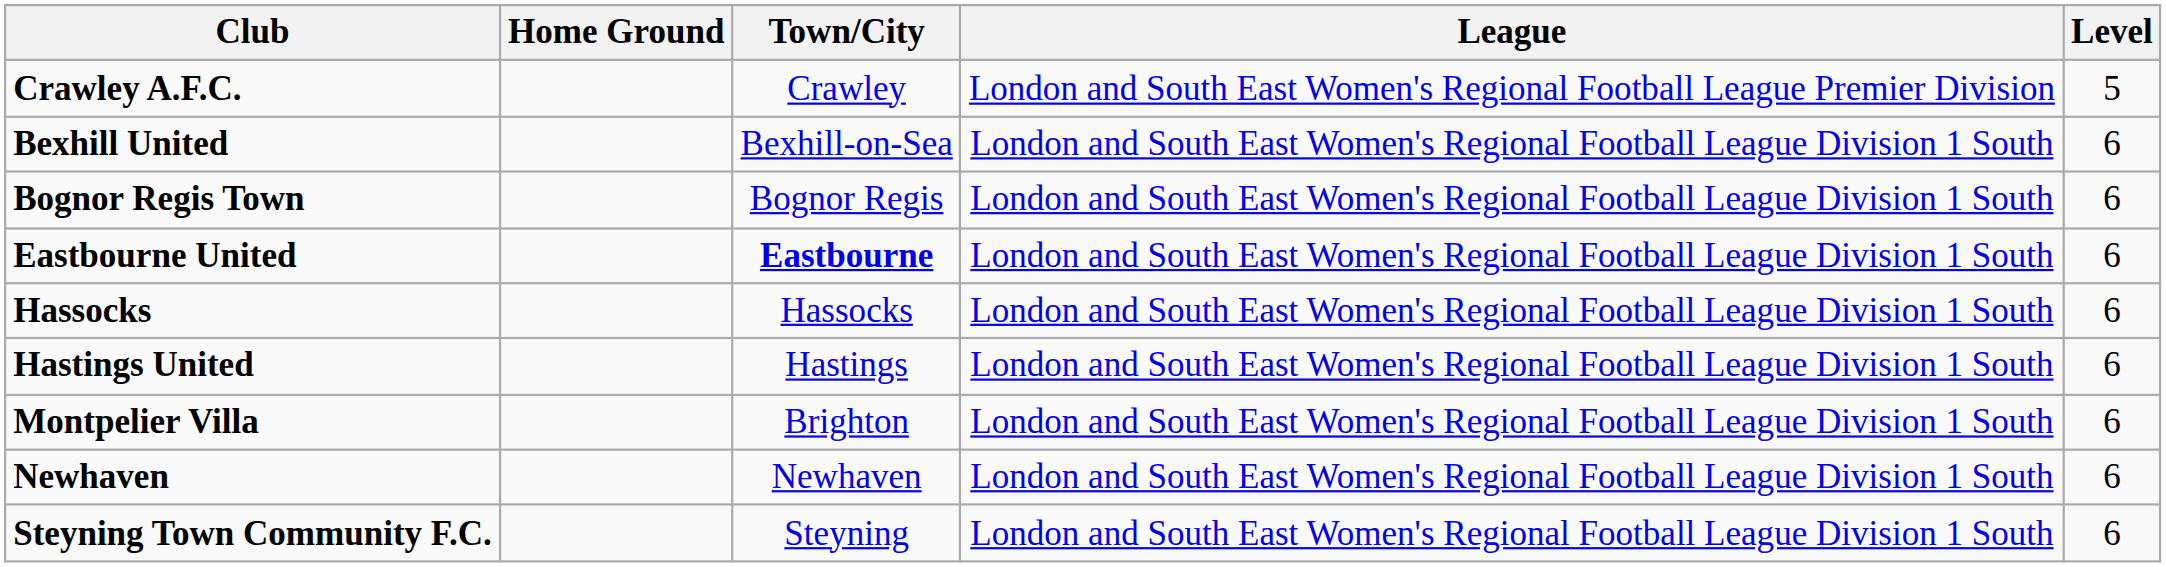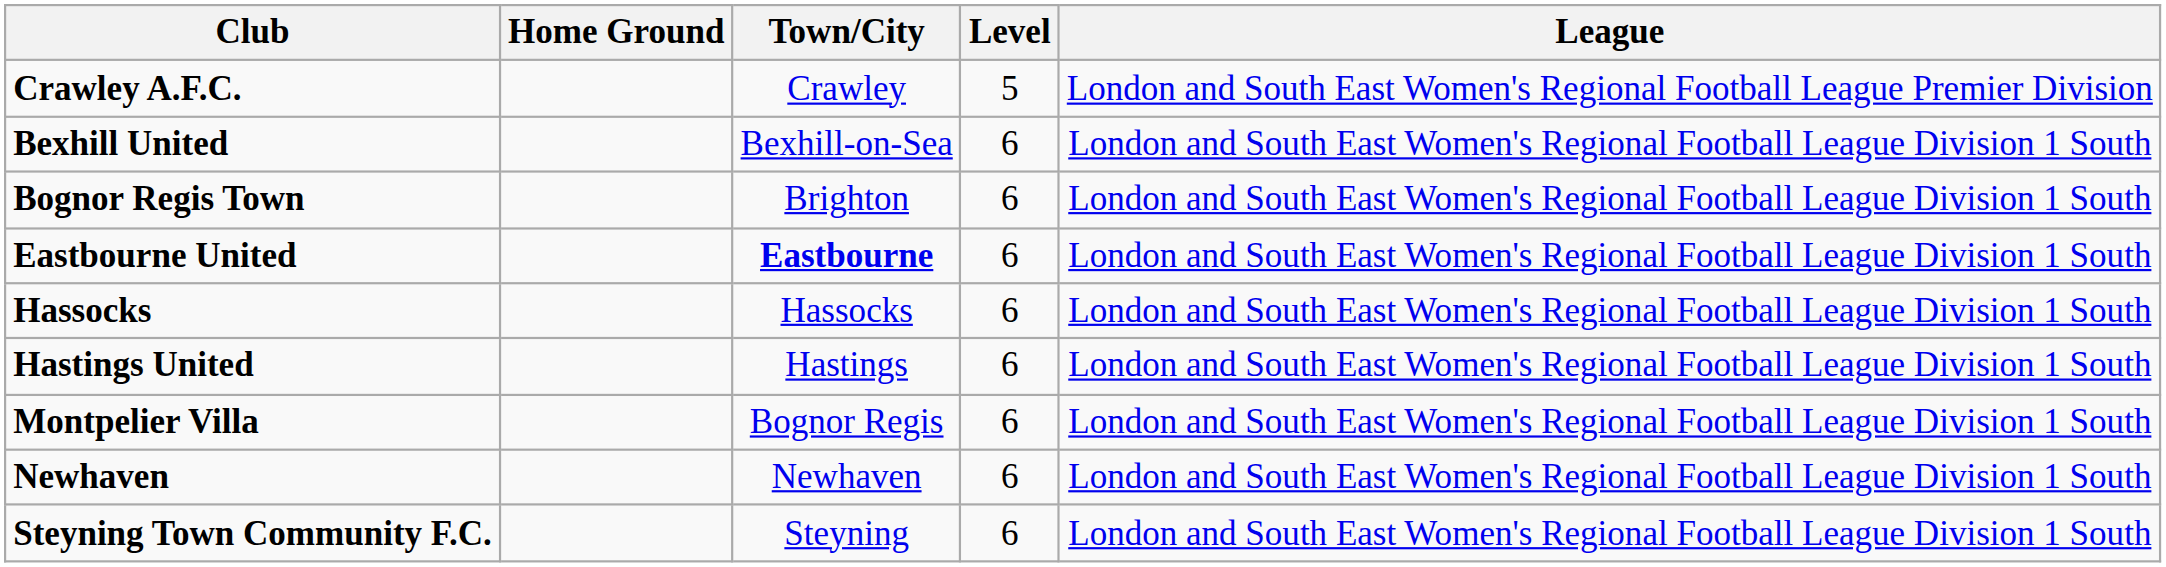columns swapped: (1512, 32) <-> (2112, 32)
(847, 198) Bognor Regis -> (847, 198) Brighton
(847, 421) Brighton -> (847, 421) Bognor Regis
